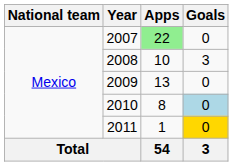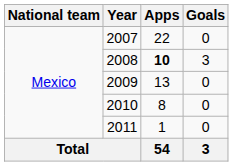(162, 37) lightgreen background -> (162, 37) no background
(162, 60) normal -> (162, 60) bold
(206, 104) lightblue background -> (206, 104) no background
(206, 127) gold background -> (206, 127) no background
